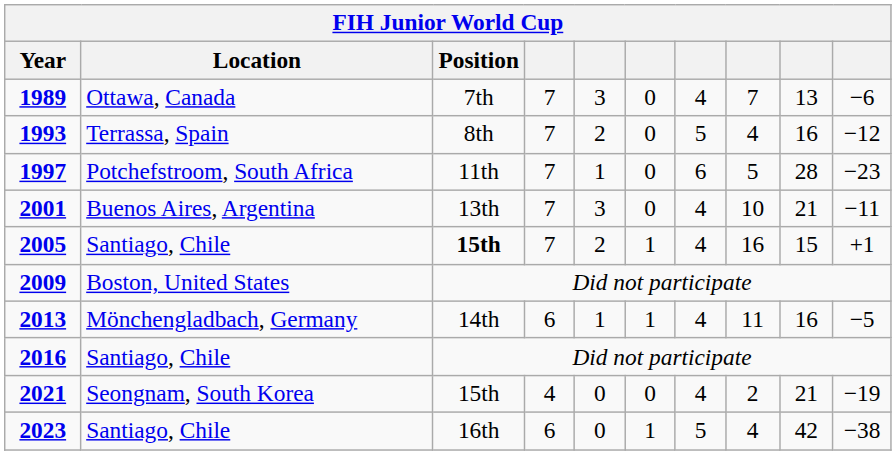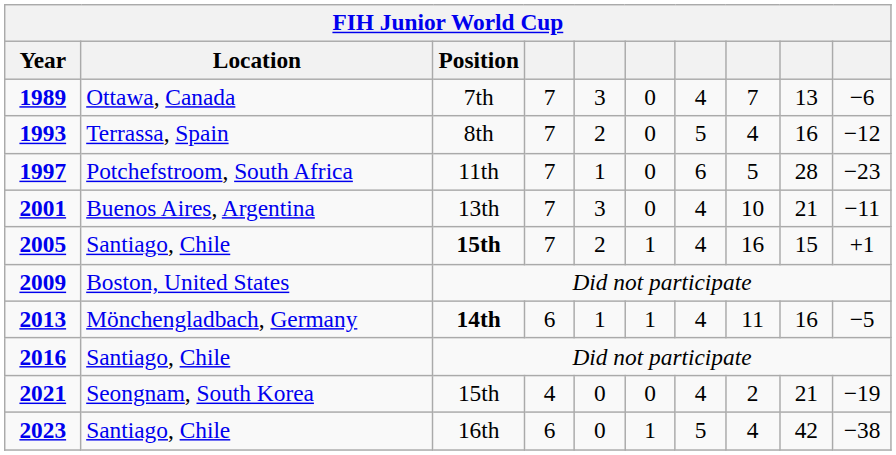(479, 319) normal -> (479, 319) bold
